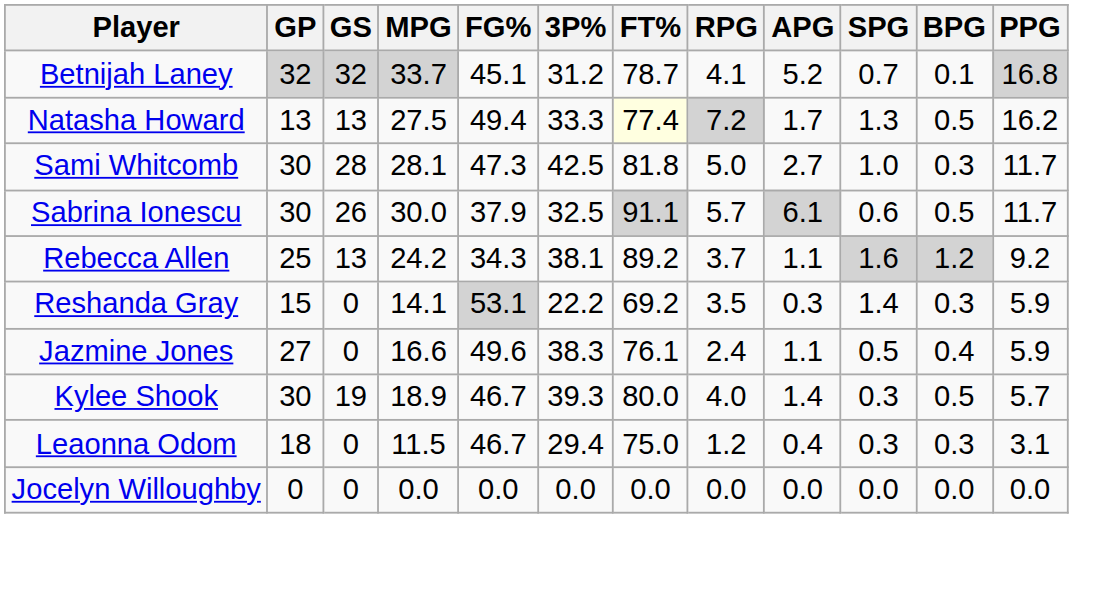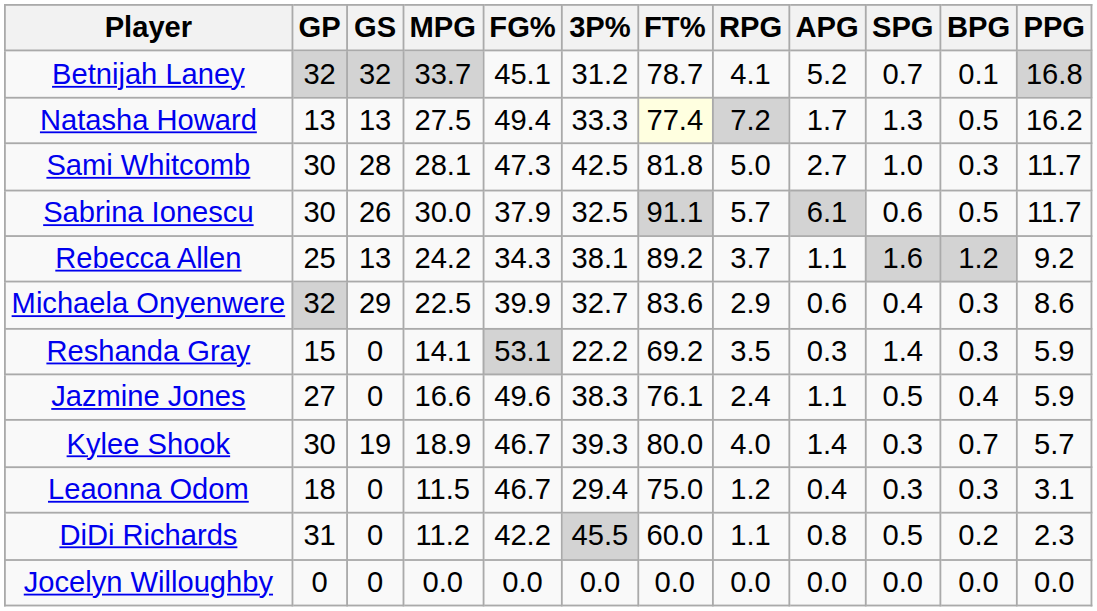+ row: (148, 304)
(954, 397) 0.5 -> (978, 443) 0.7
+ row: (148, 535)
